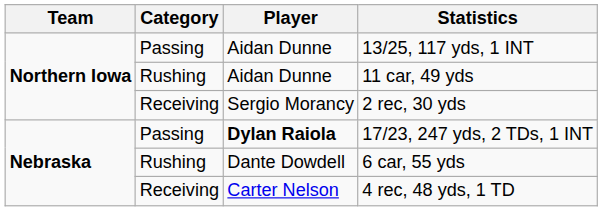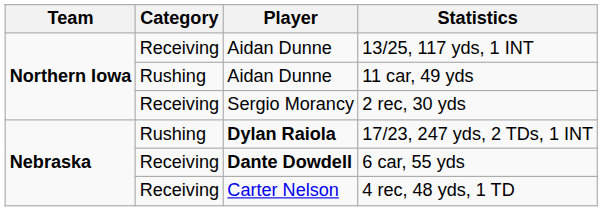(172, 47) Passing -> (179, 47) Receiving
(172, 133) Passing -> (173, 133) Rushing
(173, 162) Rushing -> (179, 162) Receiving
(286, 162) normal -> (290, 162) bold
